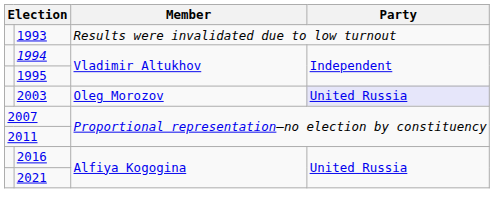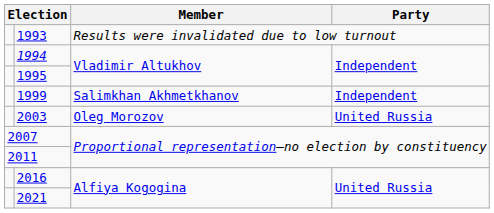+ row: (32, 96)
(358, 96) lavender background -> (384, 116) no background
